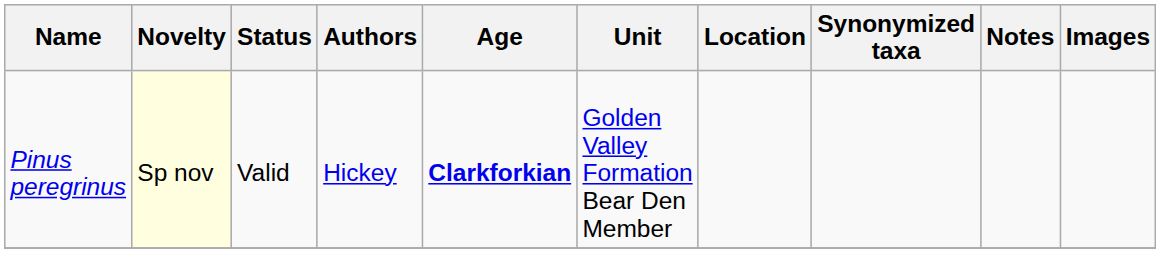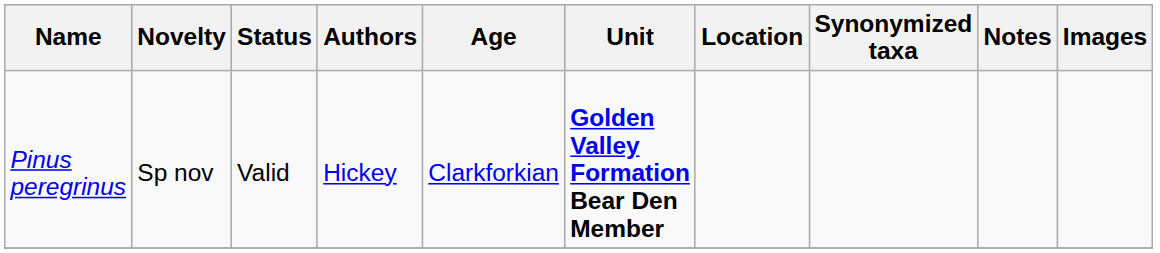(175, 172) lightyellow background -> (175, 172) no background
(500, 172) bold -> (494, 172) normal
(638, 172) normal -> (630, 172) bold
